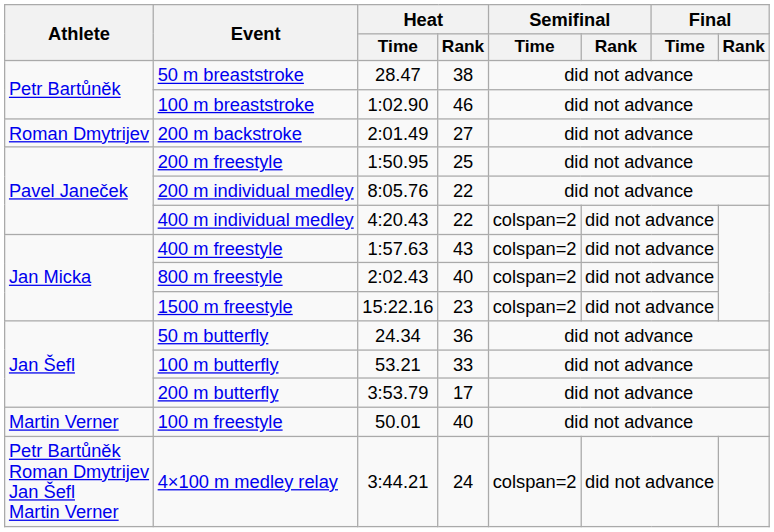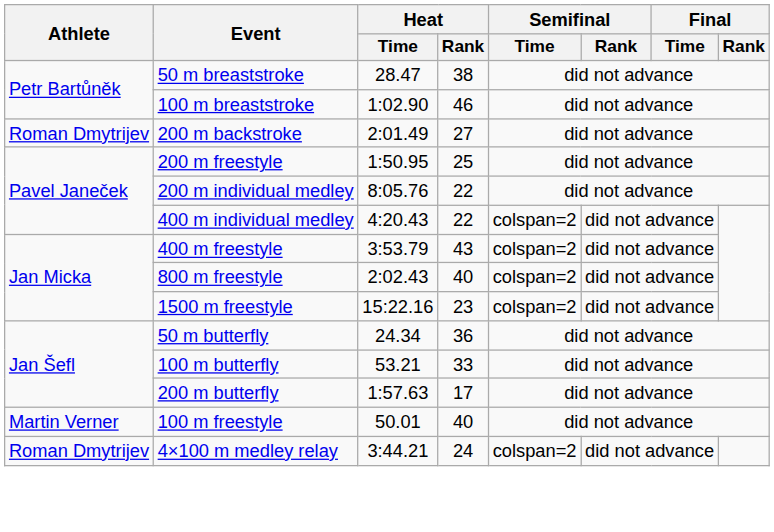(398, 249) 1:57.63 -> (398, 249) 3:53.79
(398, 393) 3:53.79 -> (398, 393) 1:57.63
(79, 482) Petr Bartůněk Roman Dmytrijev Jan Šefl Martin Verner -> (79, 451) Roman Dmytrijev
